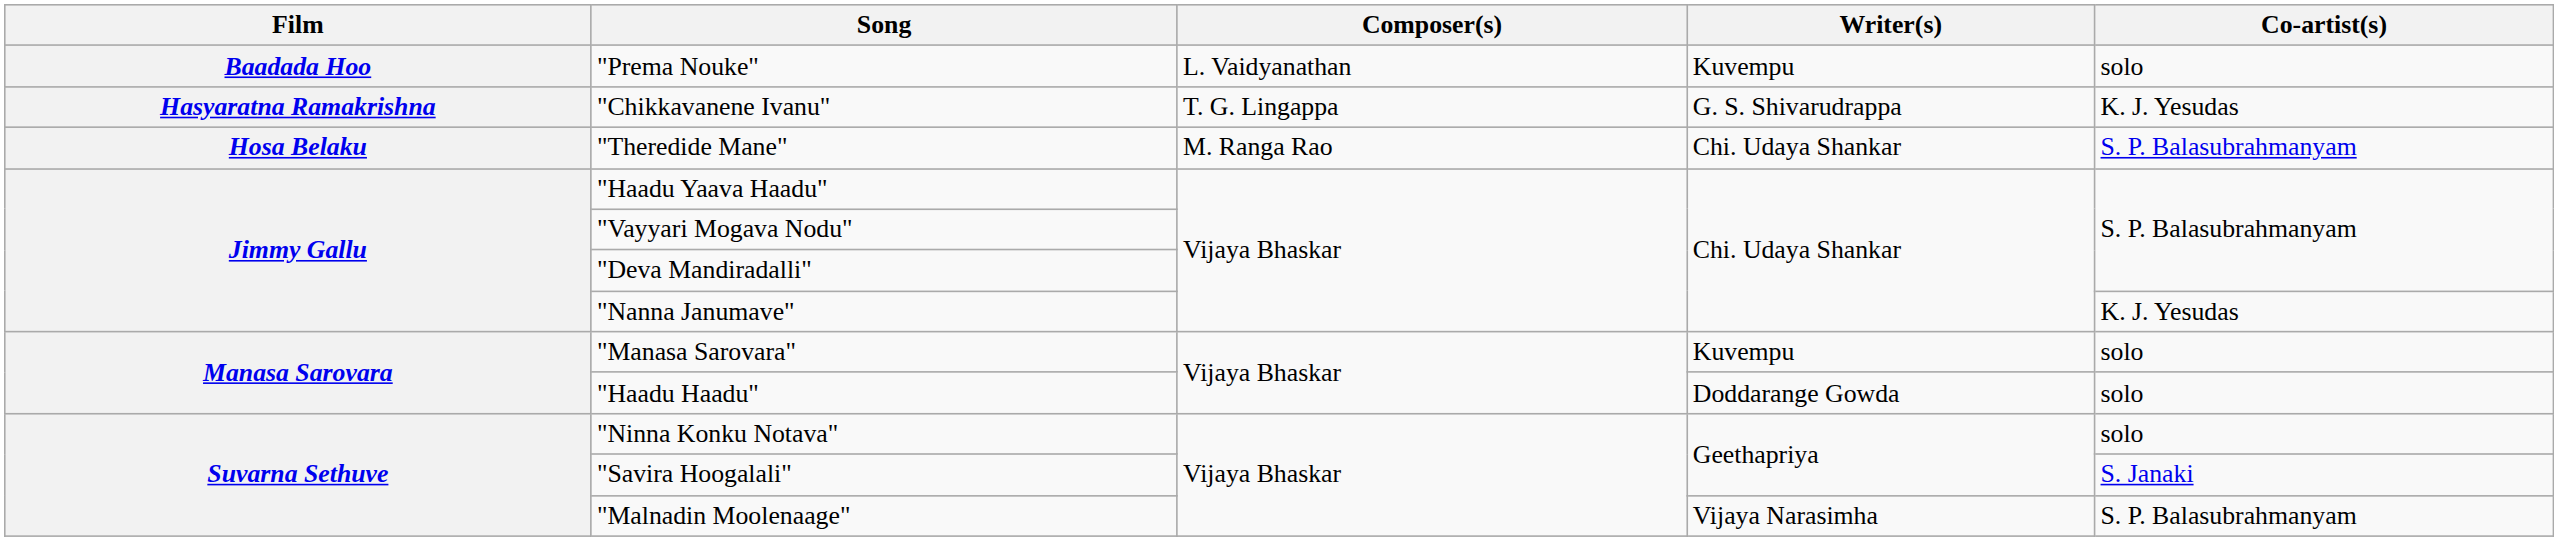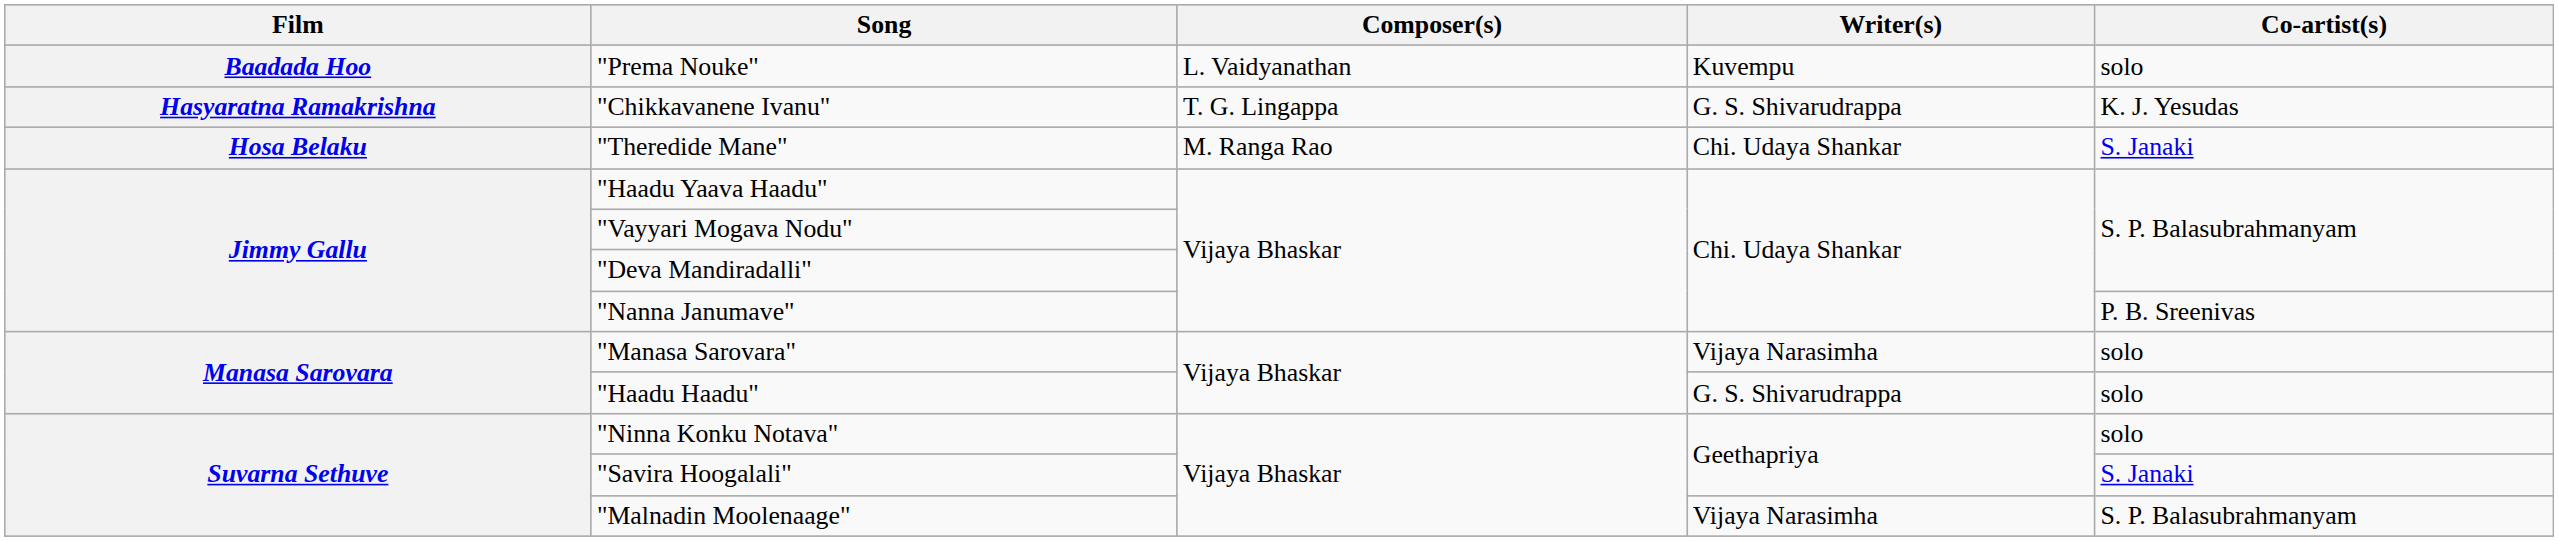(2229, 147) S. P. Balasubrahmanyam -> (2147, 147) S. Janaki
(2170, 310) K. J. Yesudas -> (2178, 310) P. B. Sreenivas
(1744, 351) Kuvempu -> (1785, 351) Vijaya Narasimha
(1796, 392) Doddarange Gowda -> (1797, 392) G. S. Shivarudrappa
